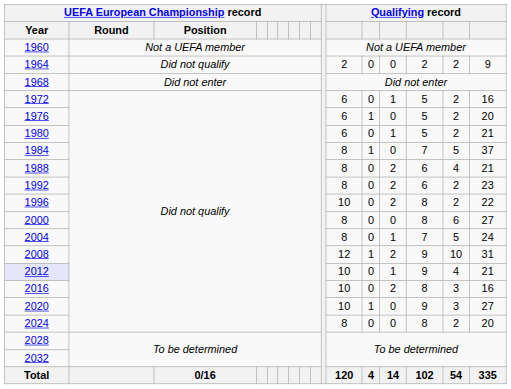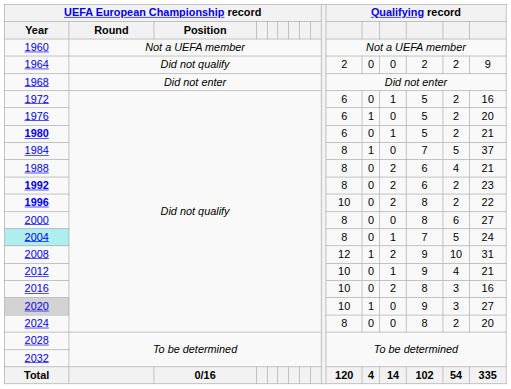(37, 133) normal -> (37, 133) bold
(37, 185) normal -> (37, 185) bold
(37, 202) normal -> (37, 202) bold
(37, 237) no background -> (37, 237) paleturquoise background
(37, 271) lavender background -> (37, 271) no background
(37, 306) no background -> (37, 306) lightgrey background
